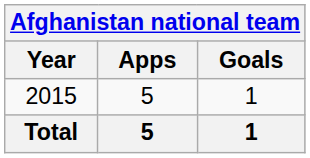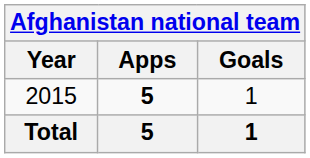(147, 96) normal -> (147, 96) bold
